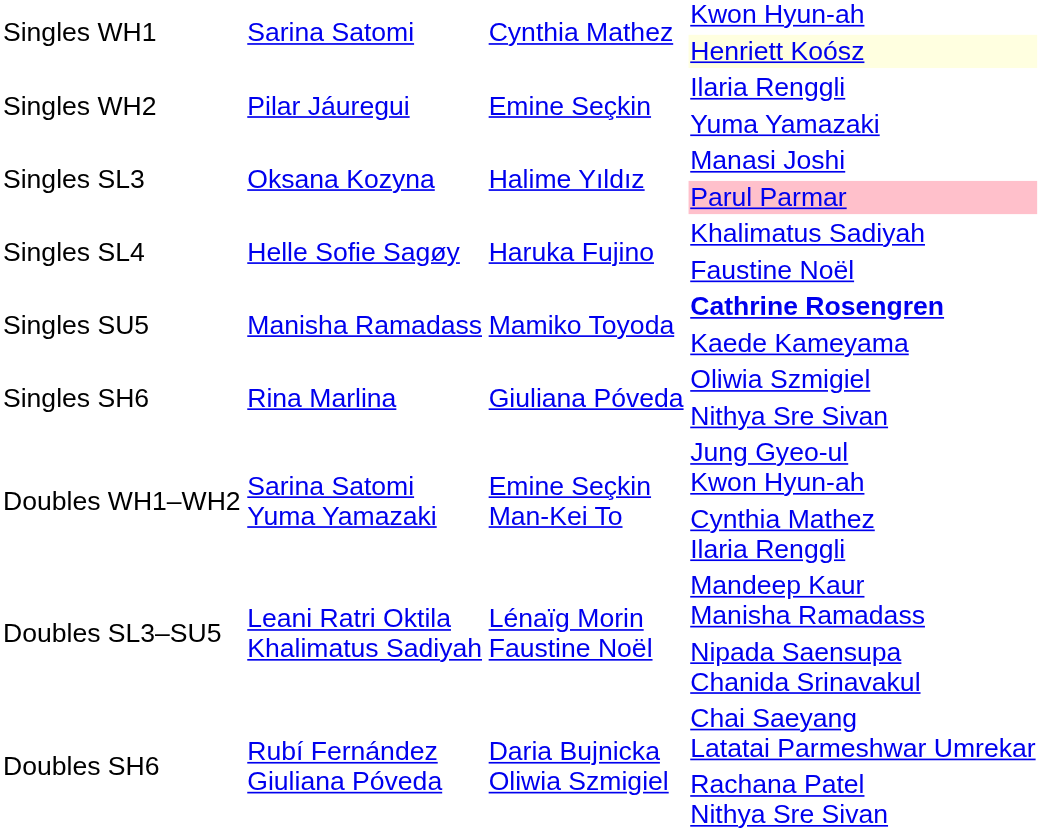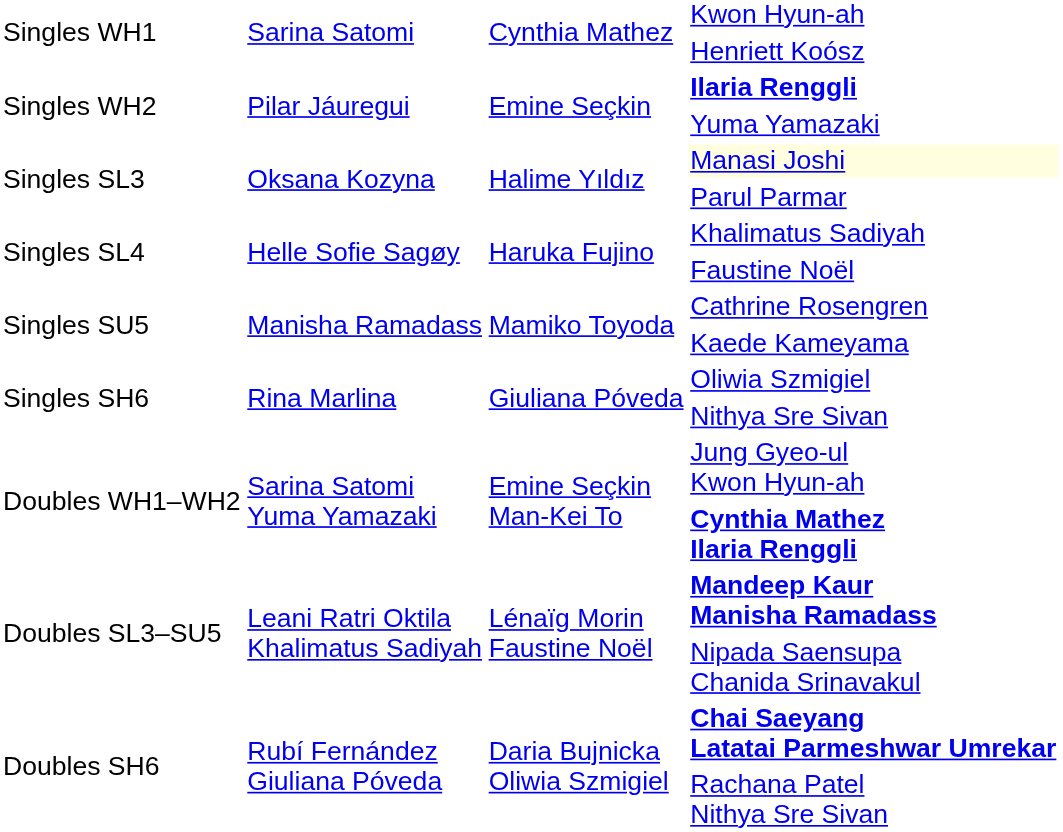(777, 51) lightyellow background -> (777, 51) no background
(768, 87) normal -> (774, 87) bold
(768, 160) no background -> (768, 160) lightyellow background
(768, 197) pink background -> (768, 197) no background
(817, 306) bold -> (809, 306) normal
(782, 534) normal -> (788, 534) bold
(808, 600) normal -> (813, 600) bold
(863, 733) normal -> (873, 733) bold
